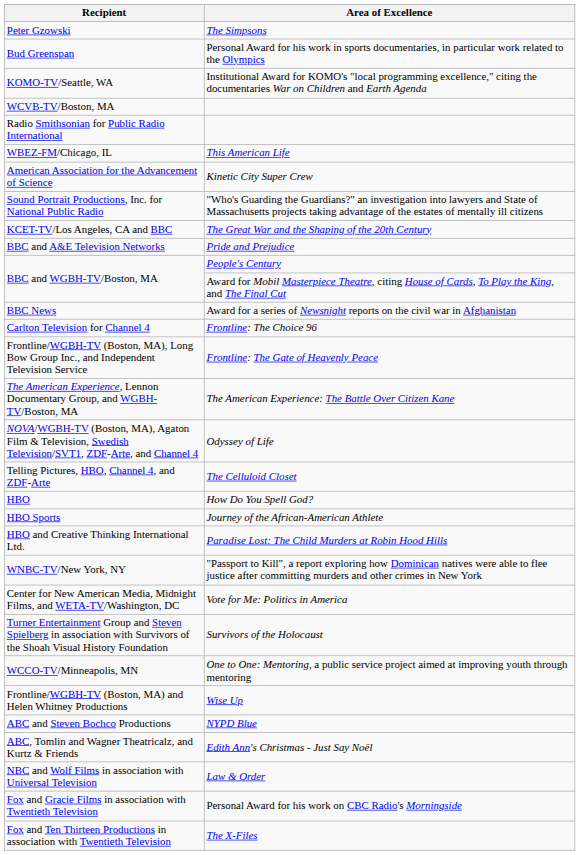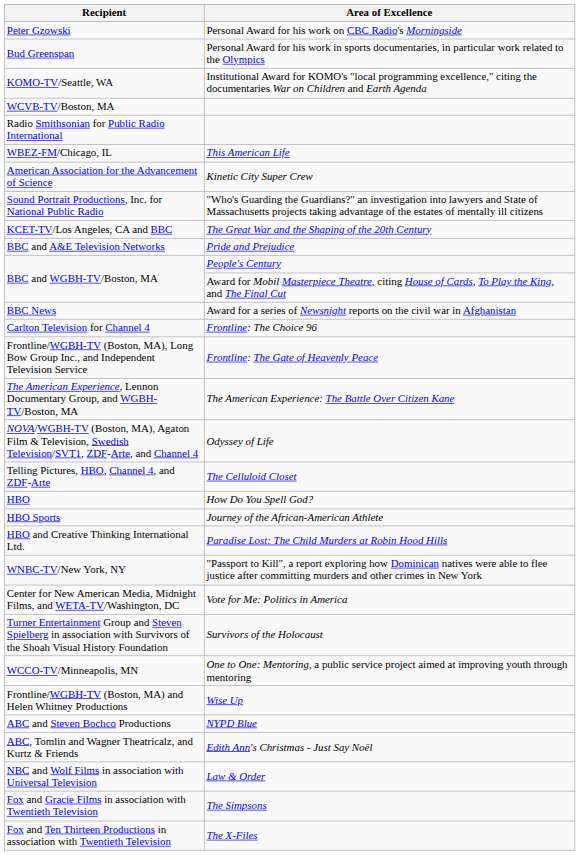(237, 30) The Simpsons -> (334, 30) Personal Award for his work on CBC Radio's Morningside
(334, 806) Personal Award for his work on CBC Radio's Morningside -> (237, 806) The Simpsons
